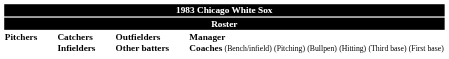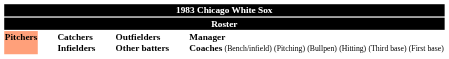(21, 37) no background -> (21, 37) lightsalmon background
